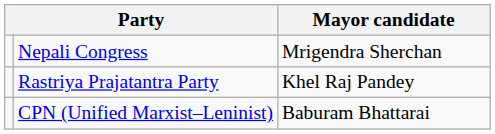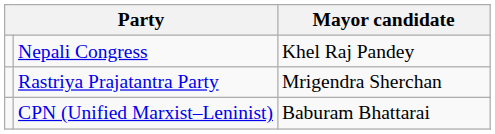(362, 50) Mrigendra Sherchan -> (348, 50) Khel Raj Pandey
(348, 81) Khel Raj Pandey -> (362, 81) Mrigendra Sherchan
